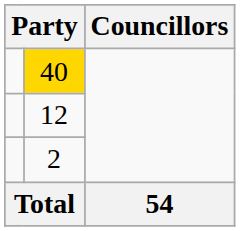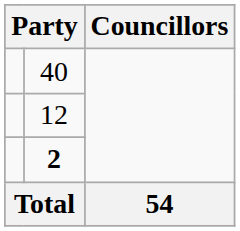(54, 70) gold background -> (54, 70) no background
(54, 159) normal -> (54, 159) bold
